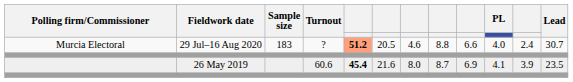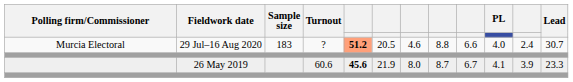(358, 65) 45.4 -> (358, 65) 45.6
(386, 65) 21.6 -> (386, 65) 21.9
(471, 65) 6.9 -> (471, 65) 6.7
(555, 65) 23.5 -> (555, 65) 23.3
